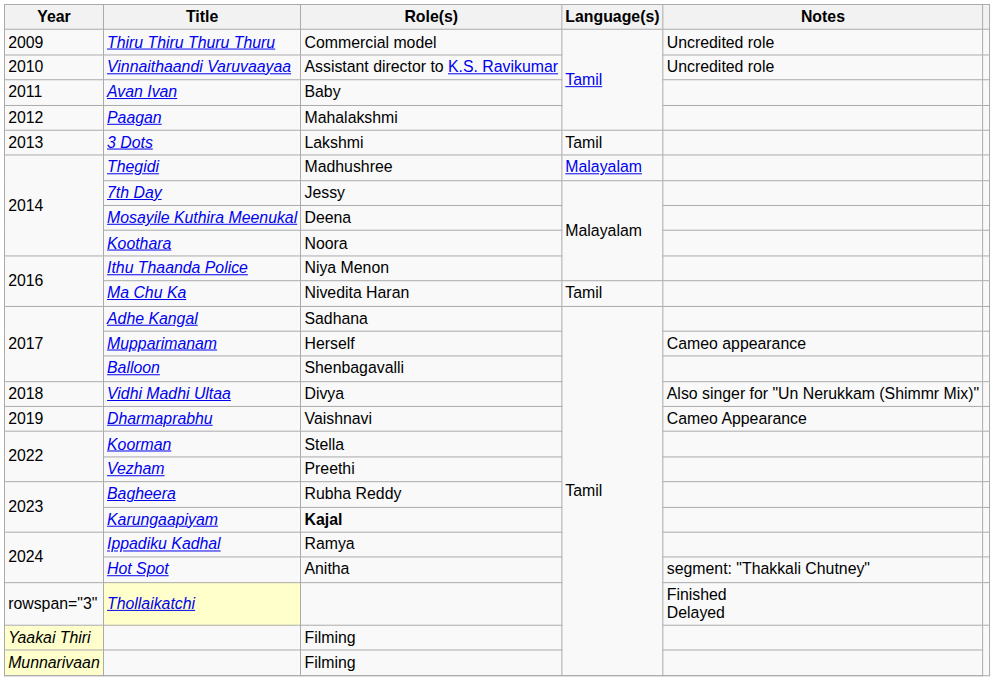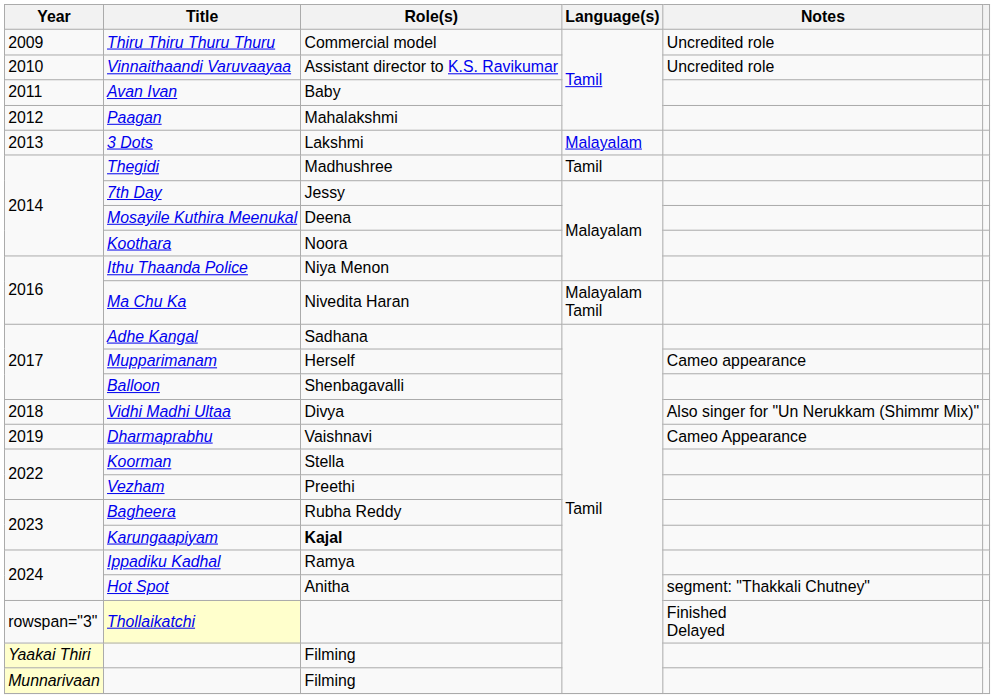(584, 142) Tamil -> (604, 142) Malayalam
(604, 167) Malayalam -> (584, 167) Tamil
(584, 293) Tamil -> (604, 302) Malayalam Tamil
